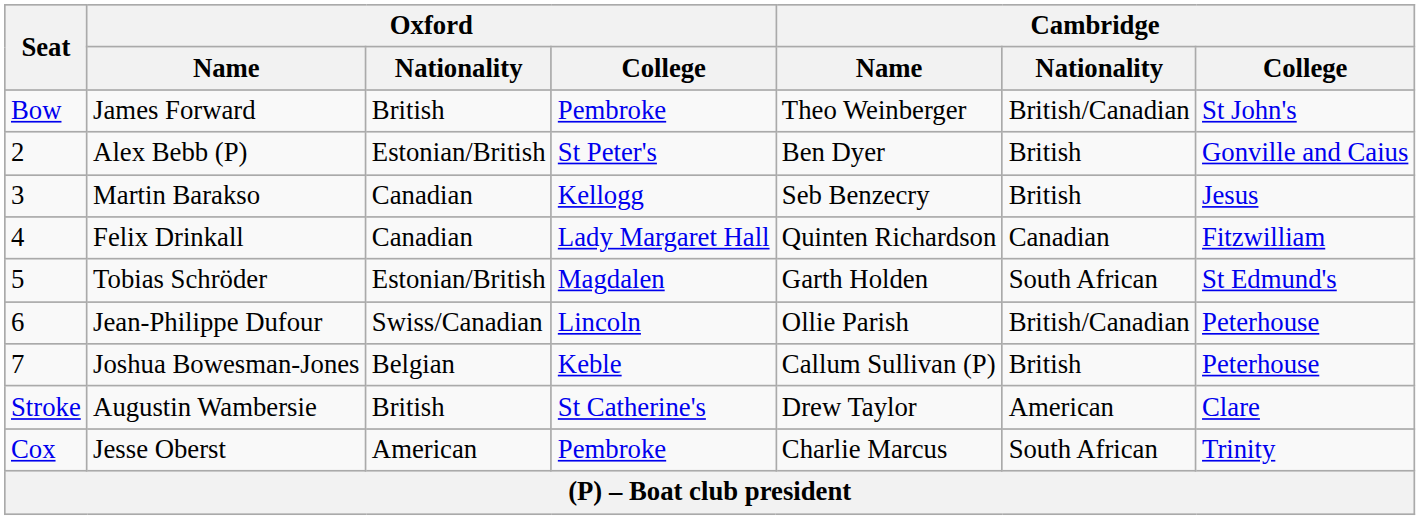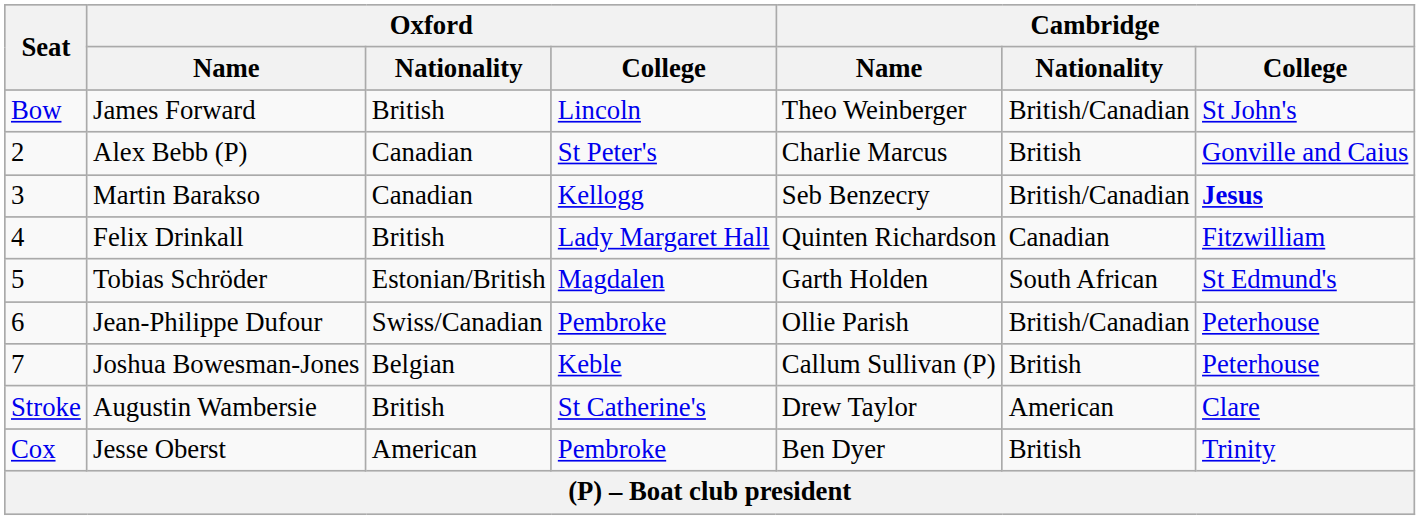(612, 110) Pembroke -> (599, 110) Lincoln
(459, 152) Estonian/British -> (422, 152) Canadian
(833, 152) Ben Dyer -> (865, 152) Charlie Marcus
(1045, 195) British -> (1099, 195) British/Canadian
(1230, 195) normal -> (1232, 195) bold
(422, 237) Canadian -> (408, 237) British
(599, 322) Lincoln -> (612, 322) Pembroke
(865, 449) Charlie Marcus -> (833, 449) Ben Dyer
(1083, 449) South African -> (1045, 449) British
